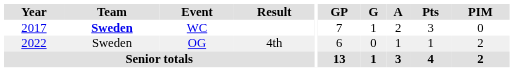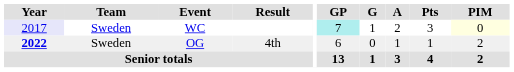(34, 27) no background -> (34, 27) lavender background
(112, 27) bold -> (111, 27) normal
(339, 27) no background -> (338, 27) paleturquoise background
(480, 27) no background -> (480, 27) lightyellow background
(34, 43) normal -> (34, 43) bold
